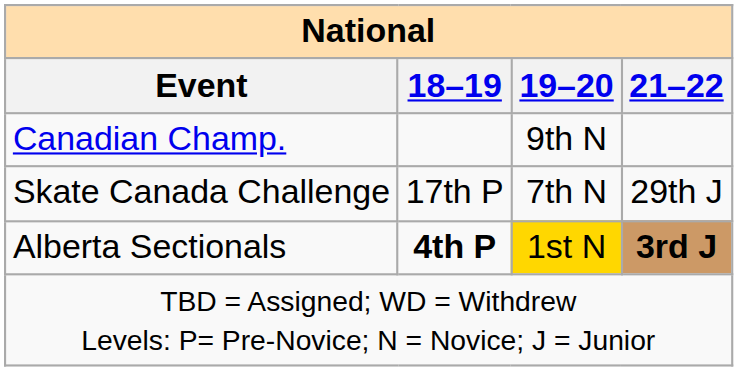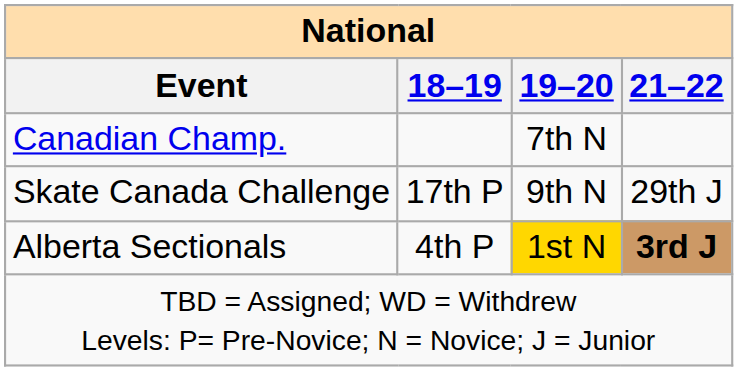(567, 138) 9th N -> (567, 138) 7th N
(567, 192) 7th N -> (567, 192) 9th N
(455, 246) bold -> (455, 246) normal
